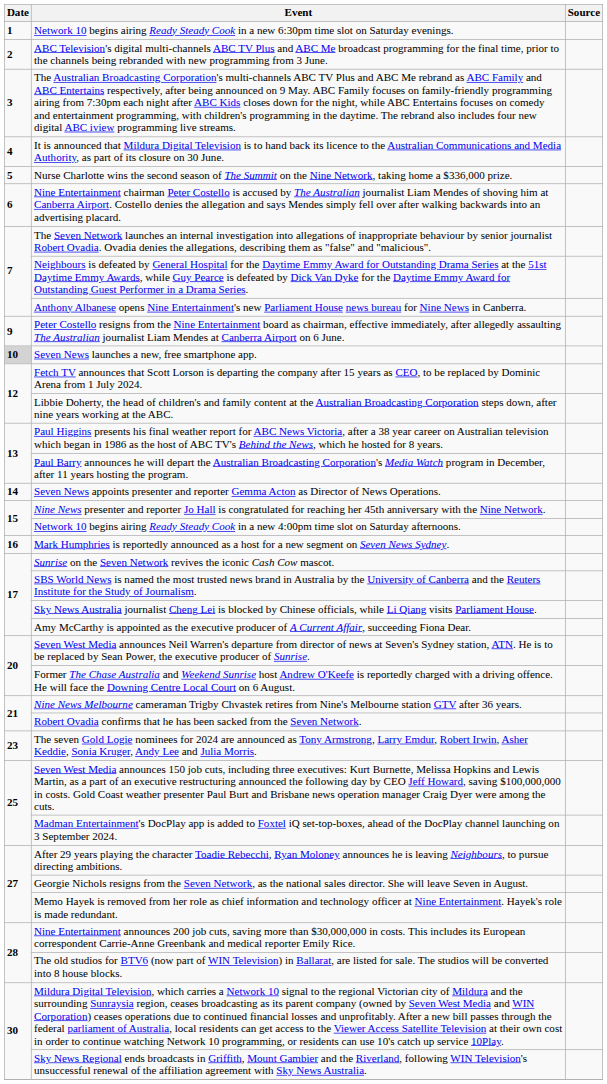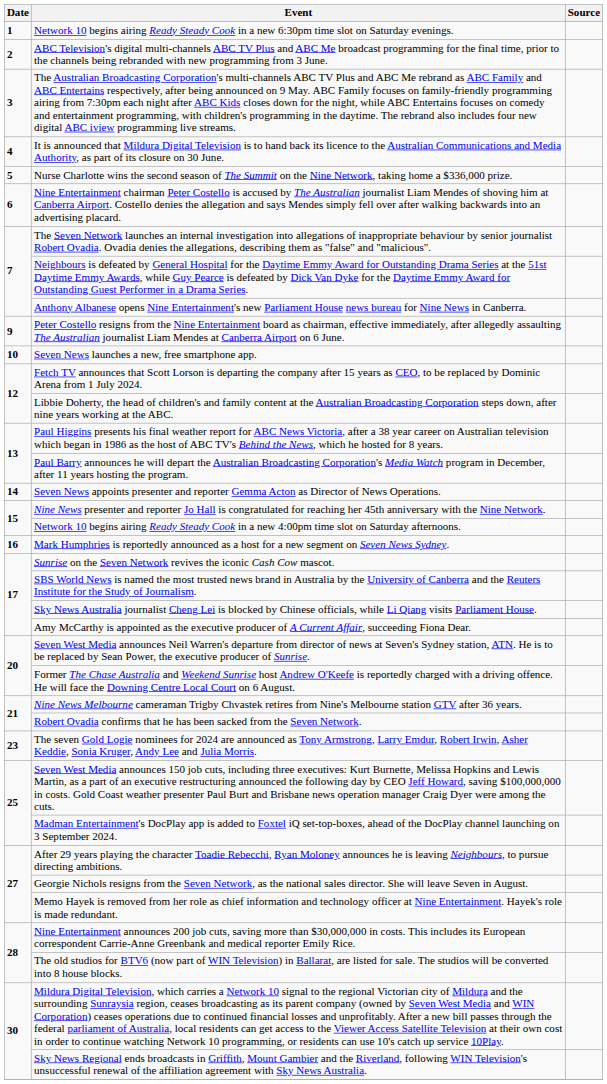(12, 354) lightgrey background -> (12, 354) no background
